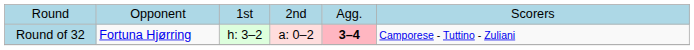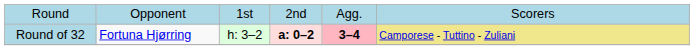(296, 34) normal -> (296, 34) bold
(447, 35) no background -> (447, 35) khaki background
